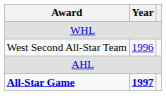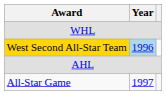(67, 47) no background -> (67, 47) gold background
(143, 47) no background -> (143, 47) lightblue background
(41, 82) bold -> (39, 82) normal
(143, 82) bold -> (143, 82) normal
